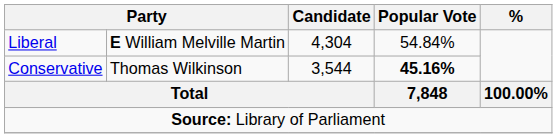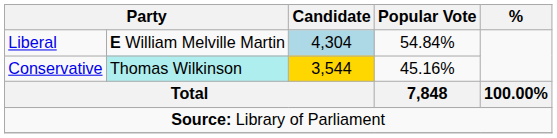(332, 42) no background -> (332, 42) lightblue background
(176, 68) no background -> (176, 68) paleturquoise background
(332, 68) no background -> (332, 68) gold background
(427, 68) bold -> (427, 68) normal
